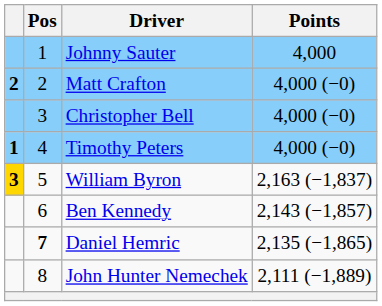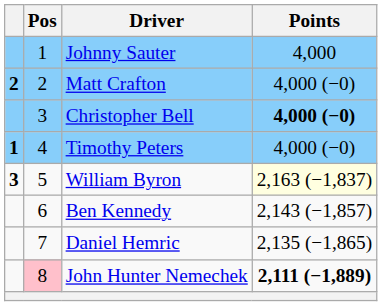(314, 116) normal -> (314, 116) bold
(14, 179) gold background -> (14, 179) no background
(314, 179) no background -> (314, 179) lightyellow background
(42, 243) bold -> (42, 243) normal
(42, 275) no background -> (42, 275) pink background
(314, 275) normal -> (314, 275) bold
